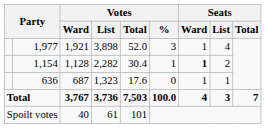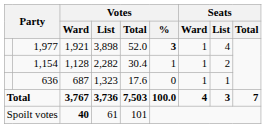(173, 47) normal -> (173, 47) bold
(205, 64) bold -> (205, 64) normal
(84, 115) normal -> (84, 115) bold
